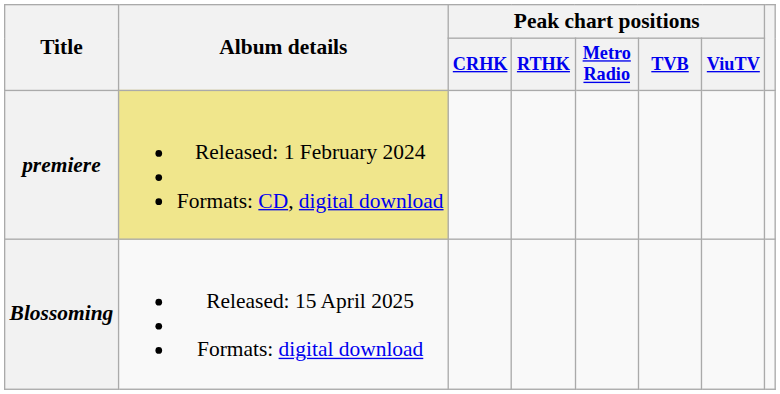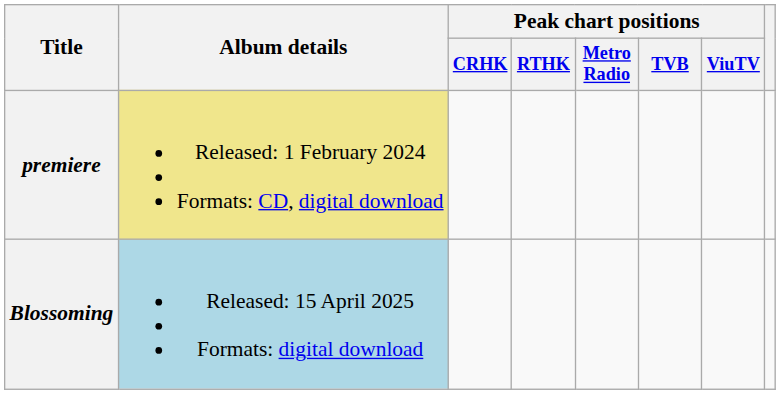(283, 326) no background -> (283, 326) lightblue background
